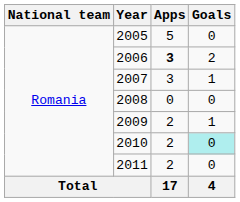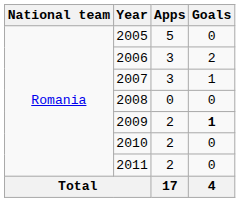(170, 58) bold -> (170, 58) normal
(212, 122) normal -> (212, 122) bold
(212, 144) paleturquoise background -> (212, 144) no background
